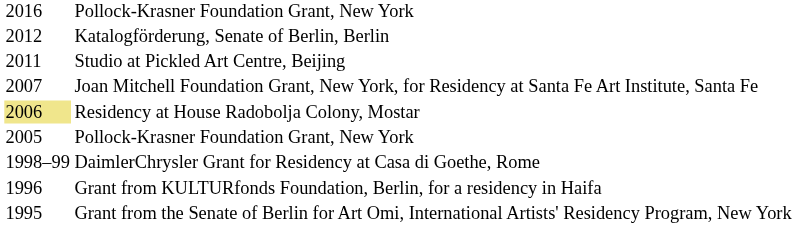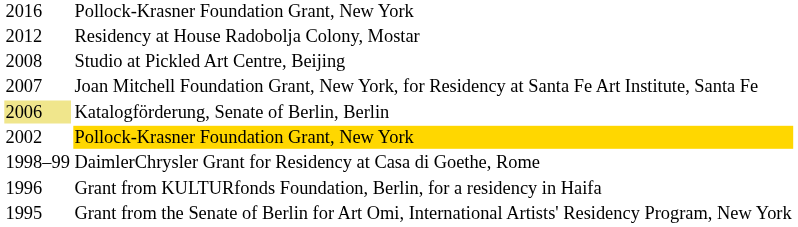(232, 36) Katalogförderung, Senate of Berlin, Berlin -> (247, 36) Residency at House Radobolja Colony, Mostar
(24, 61) 2011 -> (24, 61) 2008
(247, 111) Residency at House Radobolja Colony, Mostar -> (232, 111) Katalogförderung, Senate of Berlin, Berlin
(24, 137) 2005 -> (24, 137) 2002
(244, 137) no background -> (244, 137) gold background
